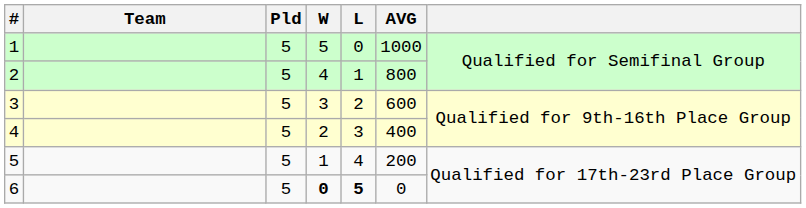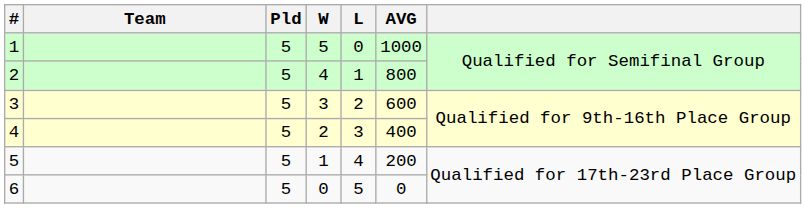(323, 189) bold -> (323, 189) normal
(359, 189) bold -> (359, 189) normal
